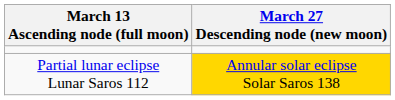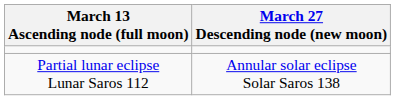(291, 74) gold background -> (291, 74) no background
